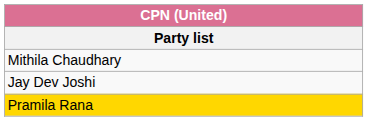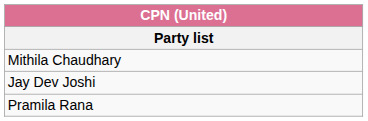(50, 104) gold background -> (50, 104) no background
